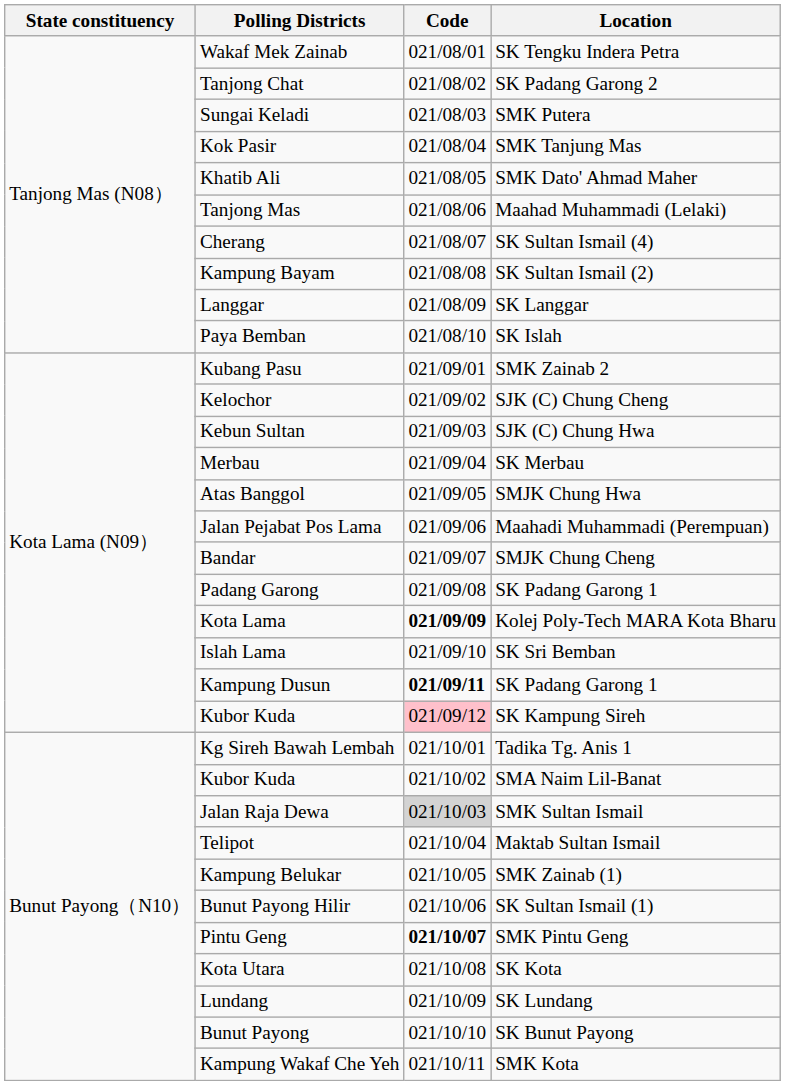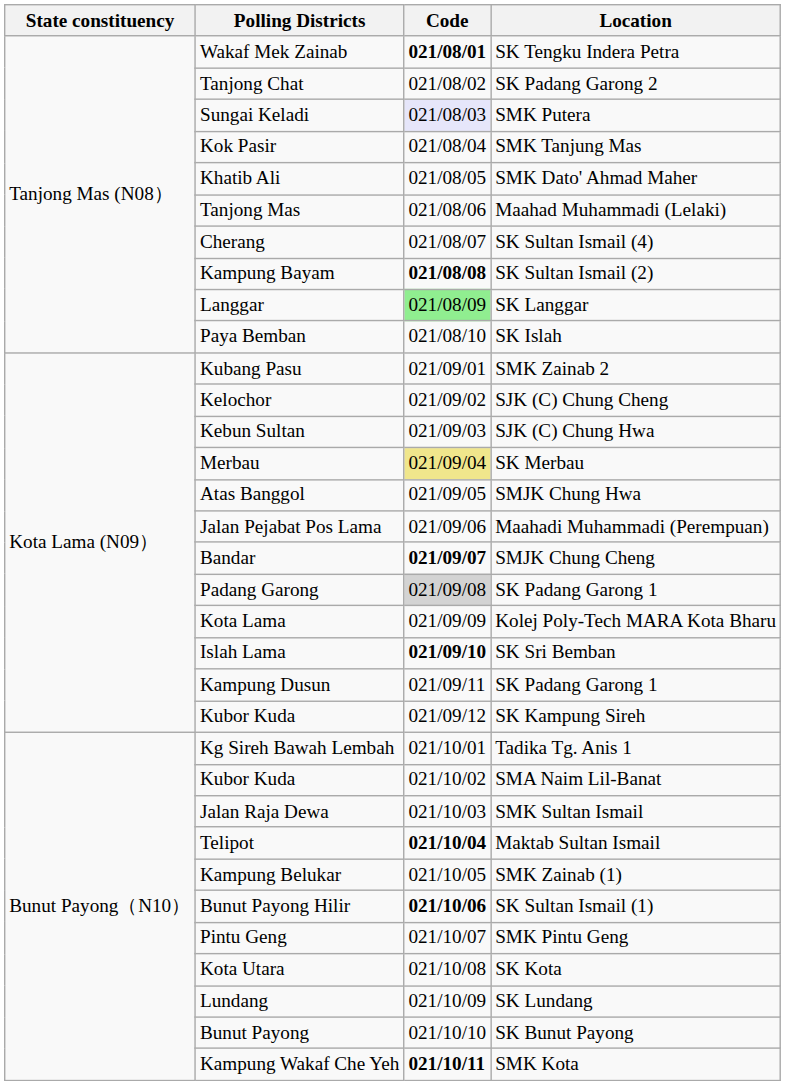(447, 51) normal -> (447, 51) bold
(447, 114) no background -> (447, 114) lavender background
(447, 273) normal -> (447, 273) bold
(447, 304) no background -> (447, 304) lightgreen background
(447, 462) no background -> (447, 462) khaki background
(447, 557) normal -> (447, 557) bold
(447, 589) no background -> (447, 589) lightgrey background
(447, 621) bold -> (447, 621) normal
(447, 652) normal -> (447, 652) bold
(447, 684) bold -> (447, 684) normal
(447, 715) pink background -> (447, 715) no background
(447, 810) lightgrey background -> (447, 810) no background
(447, 842) normal -> (447, 842) bold
(447, 905) normal -> (447, 905) bold
(447, 937) bold -> (447, 937) normal
(447, 1063) normal -> (447, 1063) bold
